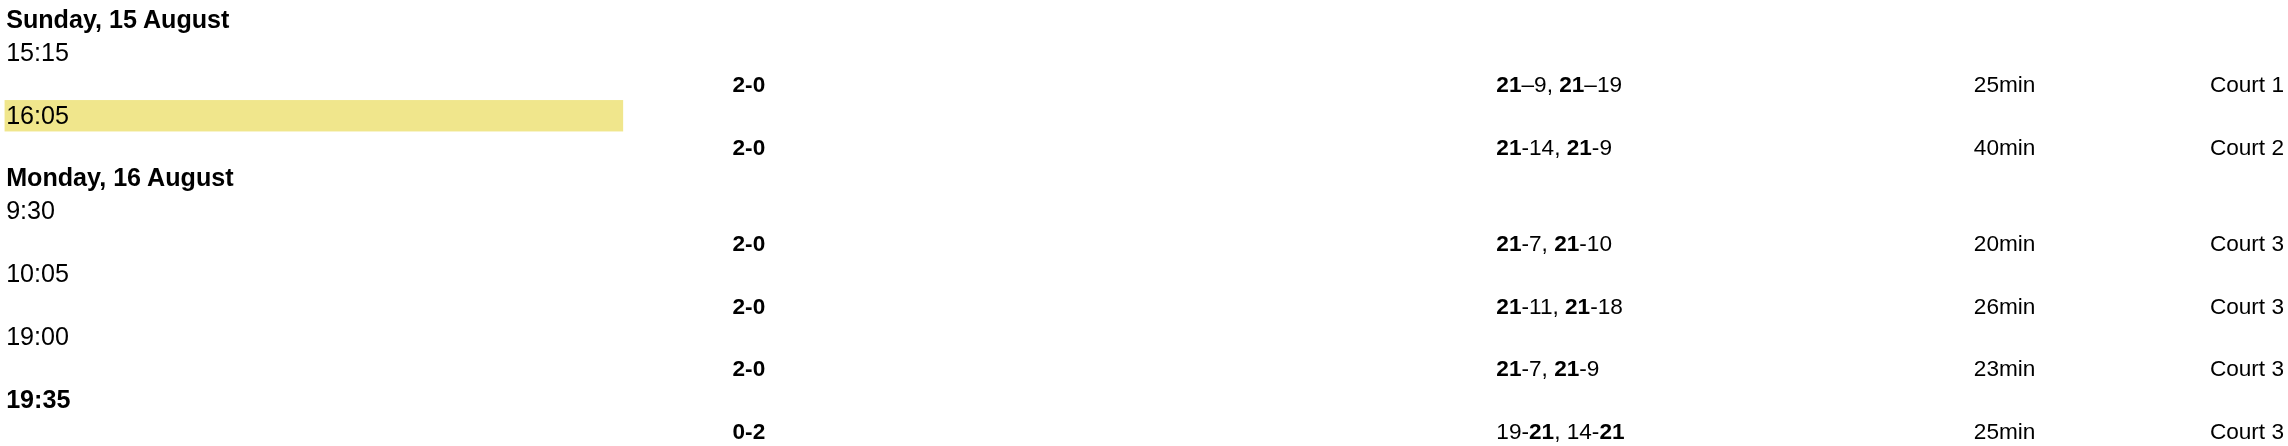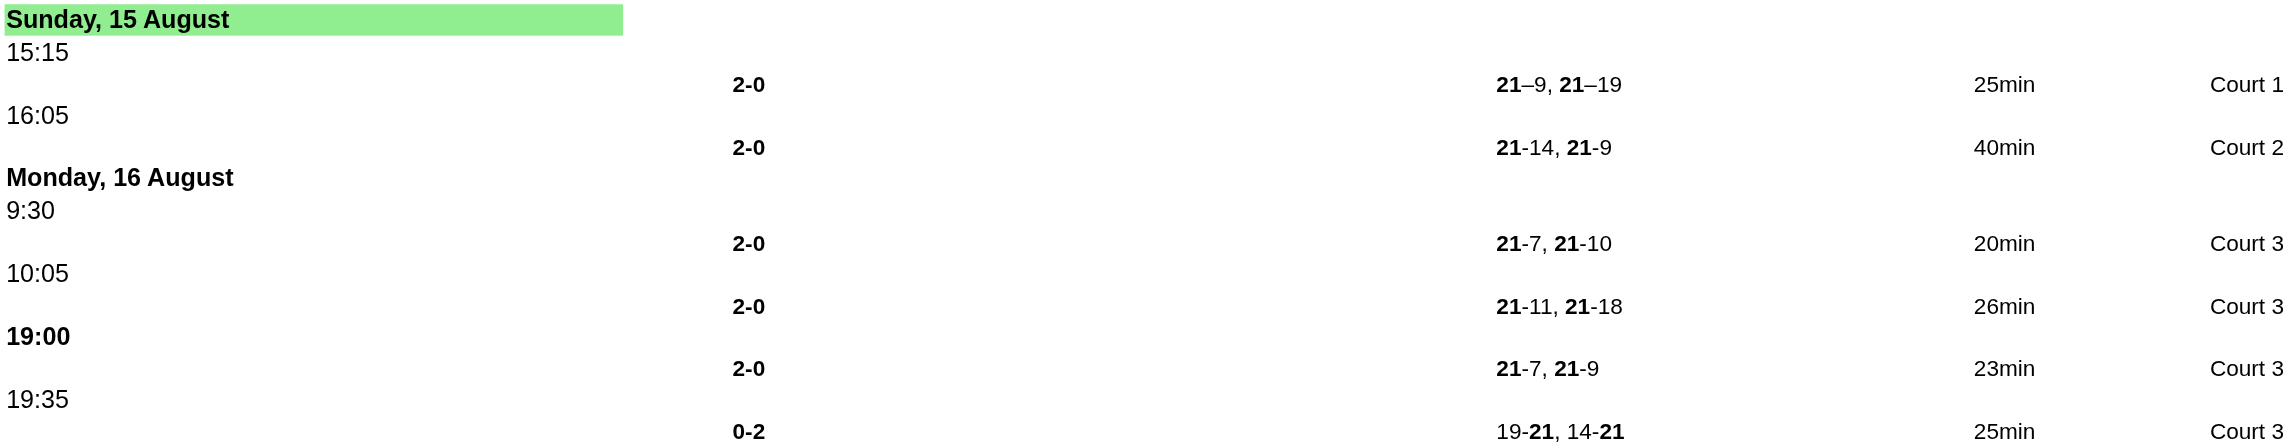(118, 19) no background -> (118, 19) lightgreen background
(38, 115) khaki background -> (38, 115) no background
(38, 336) normal -> (38, 336) bold
(38, 399) bold -> (38, 399) normal
